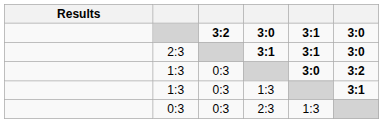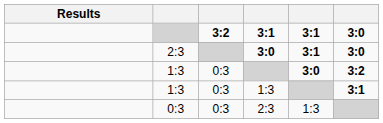(266, 33) 3:0 -> (266, 33) 3:1
(266, 52) 3:1 -> (266, 52) 3:0
